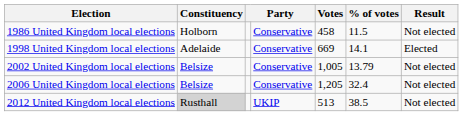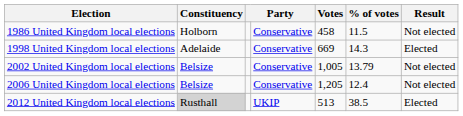(358, 48) 14.1 -> (358, 48) 14.3
(358, 84) 32.4 -> (358, 84) 12.4
(430, 102) Not elected -> (421, 102) Elected
